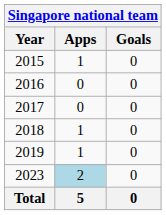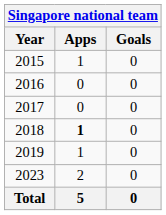(80, 130) normal -> (80, 130) bold
(80, 175) lightblue background -> (80, 175) no background
